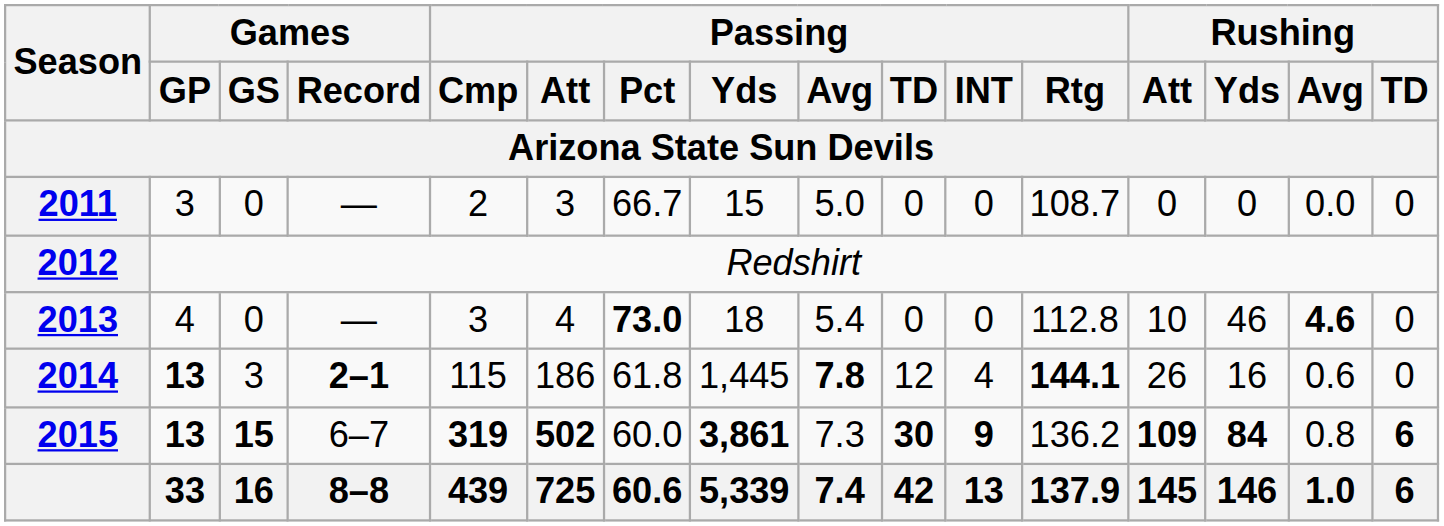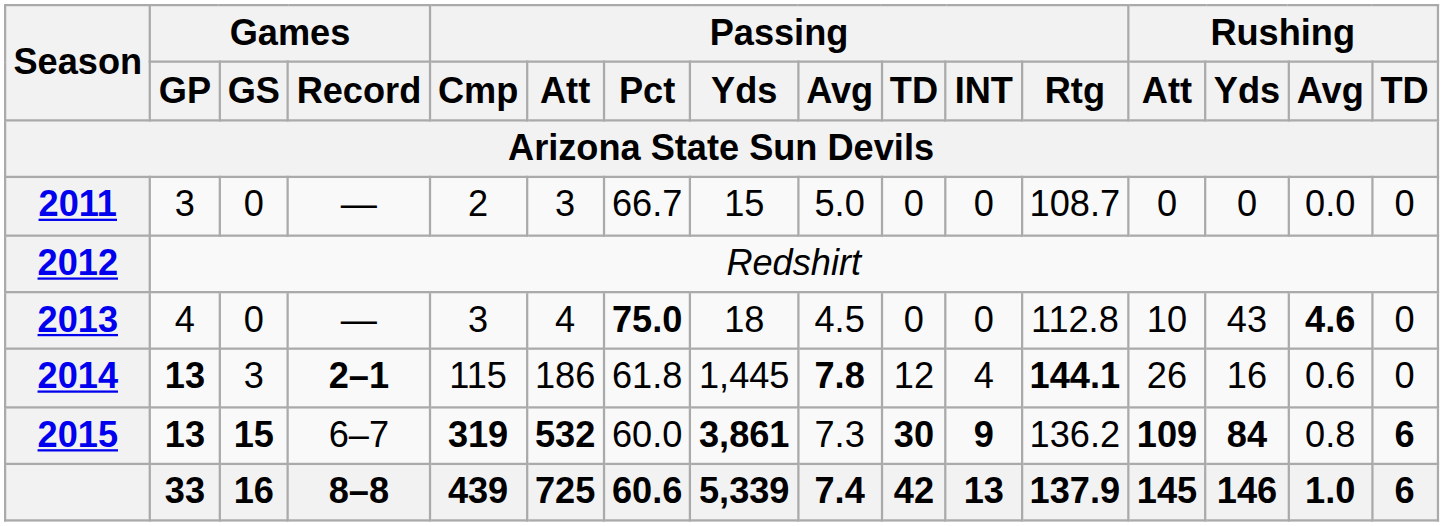(647, 319) 73.0 -> (647, 319) 75.0
(840, 319) 5.4 -> (840, 319) 4.5
(1247, 319) 46 -> (1247, 319) 43
(565, 434) 502 -> (565, 434) 532
